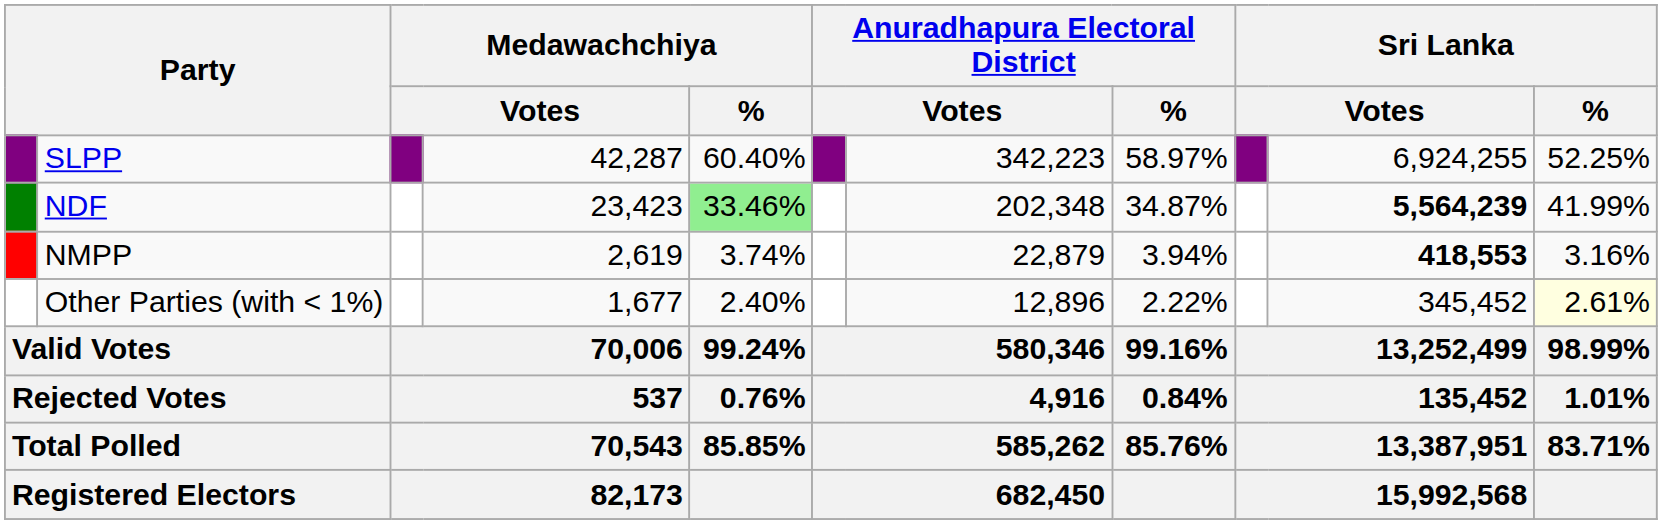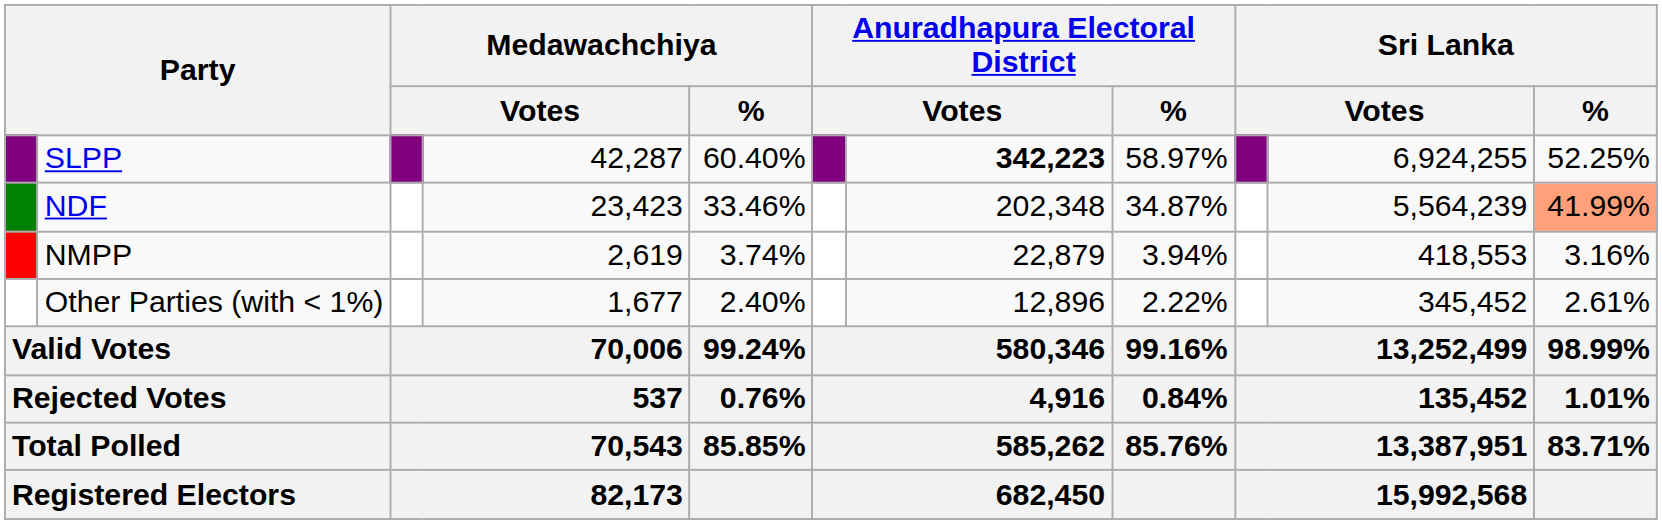(1050, 158) normal -> (1050, 158) bold
(754, 206) lightgreen background -> (754, 206) no background
(1460, 206) bold -> (1460, 206) normal
(1599, 206) no background -> (1599, 206) lightsalmon background
(1473, 254) bold -> (1473, 254) normal
(1607, 302) lightyellow background -> (1607, 302) no background
